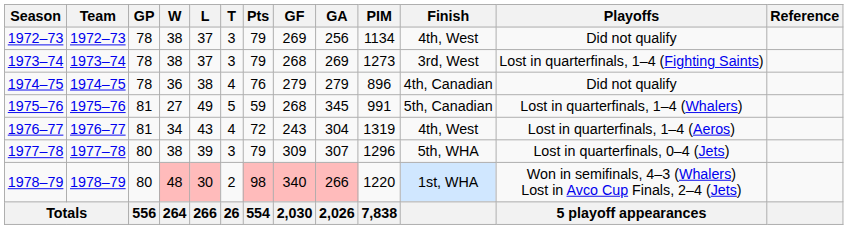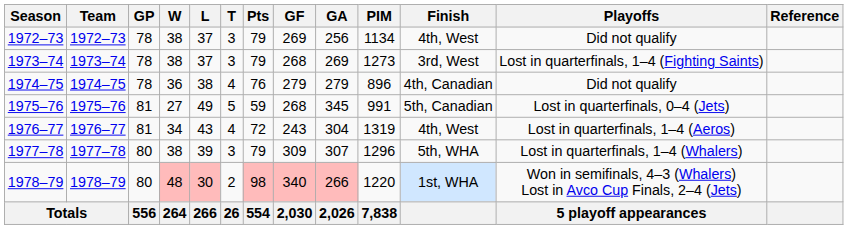(631, 106) Lost in quarterfinals, 1–4 (Whalers) -> (631, 106) Lost in quarterfinals, 0–4 (Jets)
(631, 152) Lost in quarterfinals, 0–4 (Jets) -> (631, 152) Lost in quarterfinals, 1–4 (Whalers)
